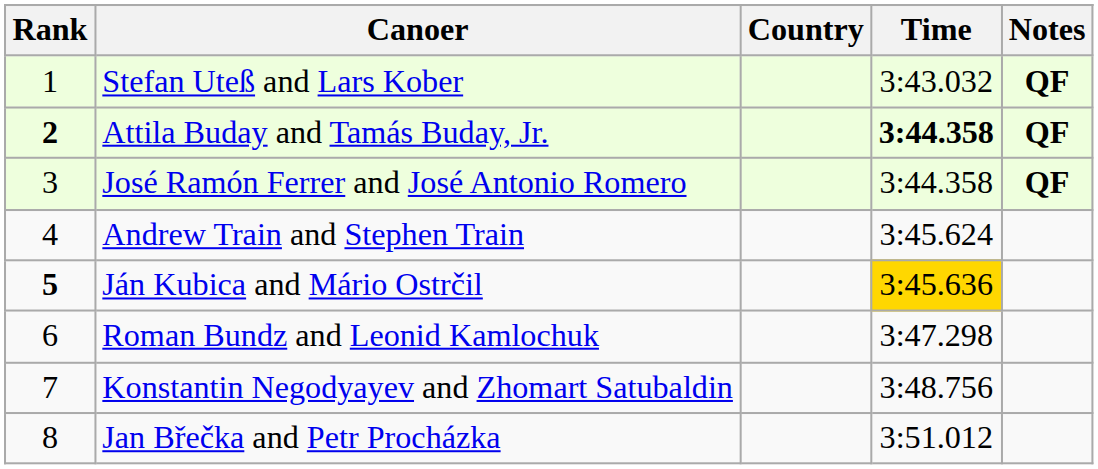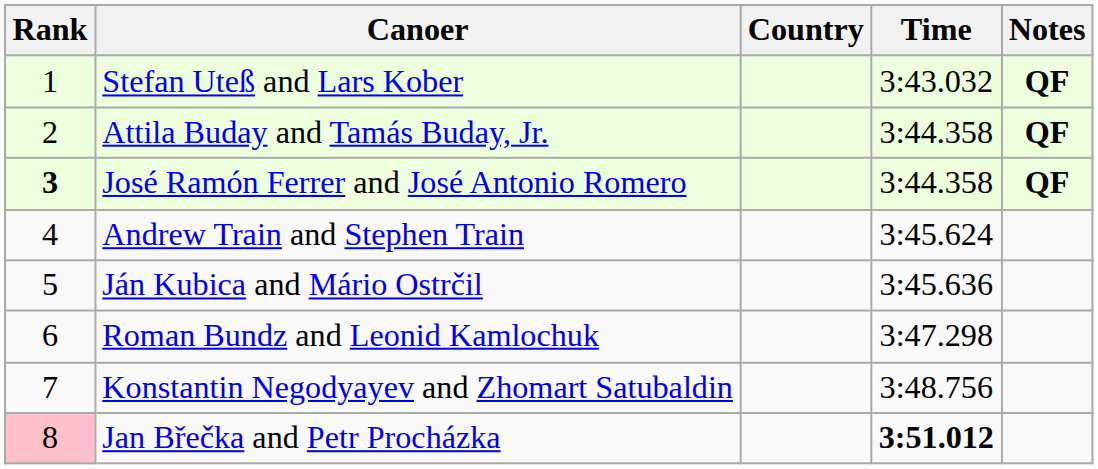(50, 132) bold -> (50, 132) normal
(936, 132) bold -> (936, 132) normal
(50, 183) normal -> (50, 183) bold
(50, 285) bold -> (50, 285) normal
(936, 285) gold background -> (936, 285) no background
(50, 438) no background -> (50, 438) pink background
(936, 438) normal -> (936, 438) bold
